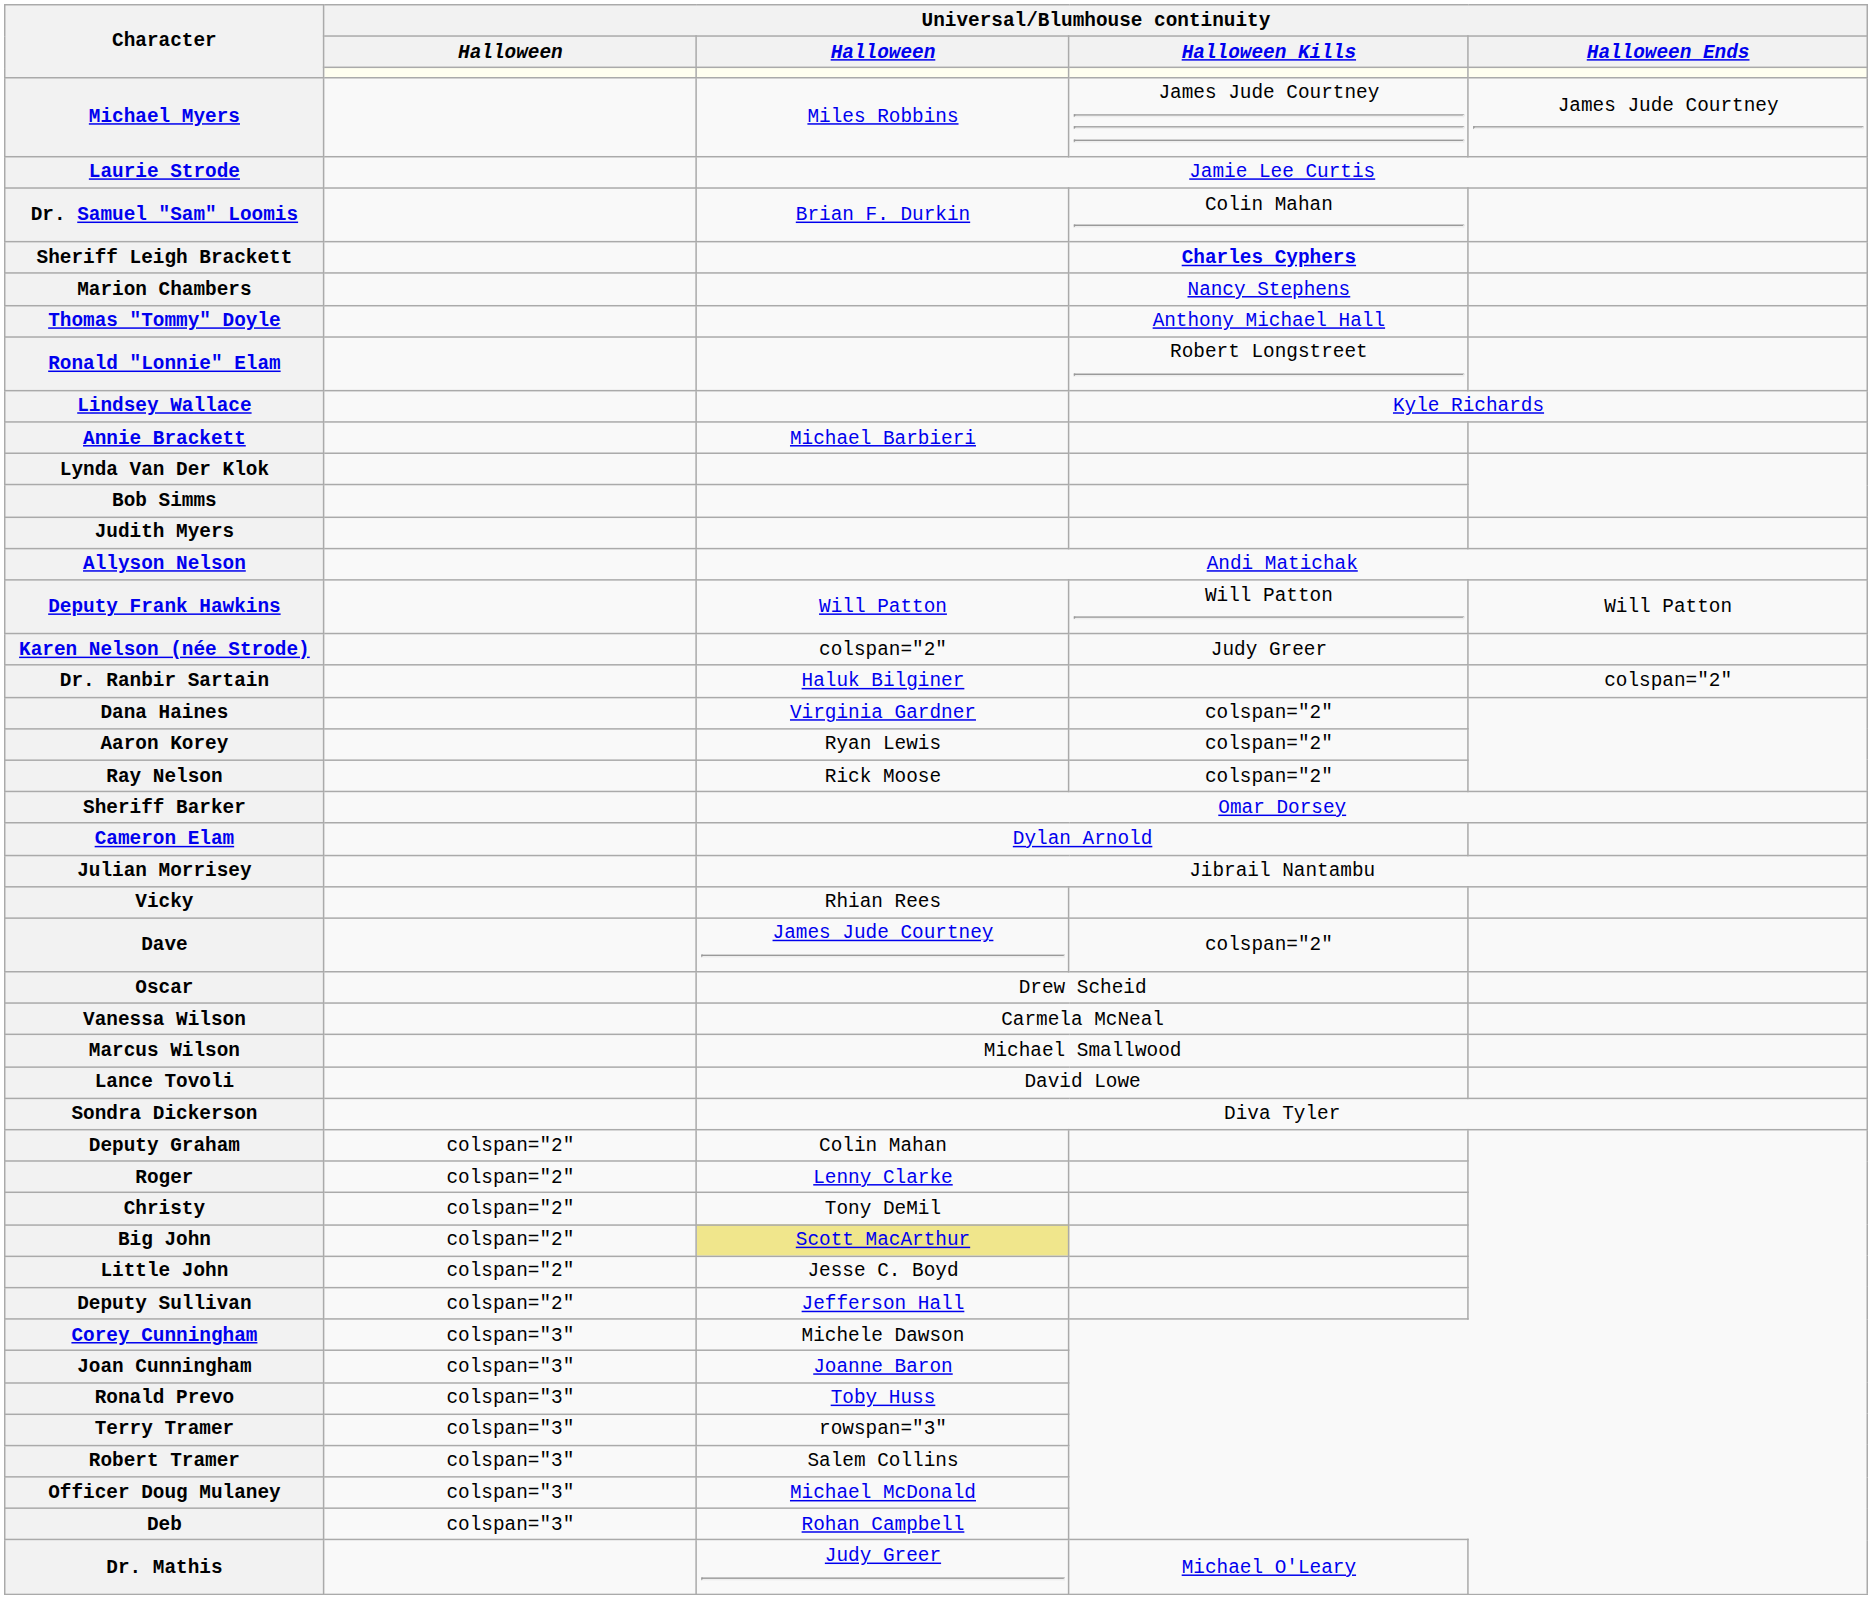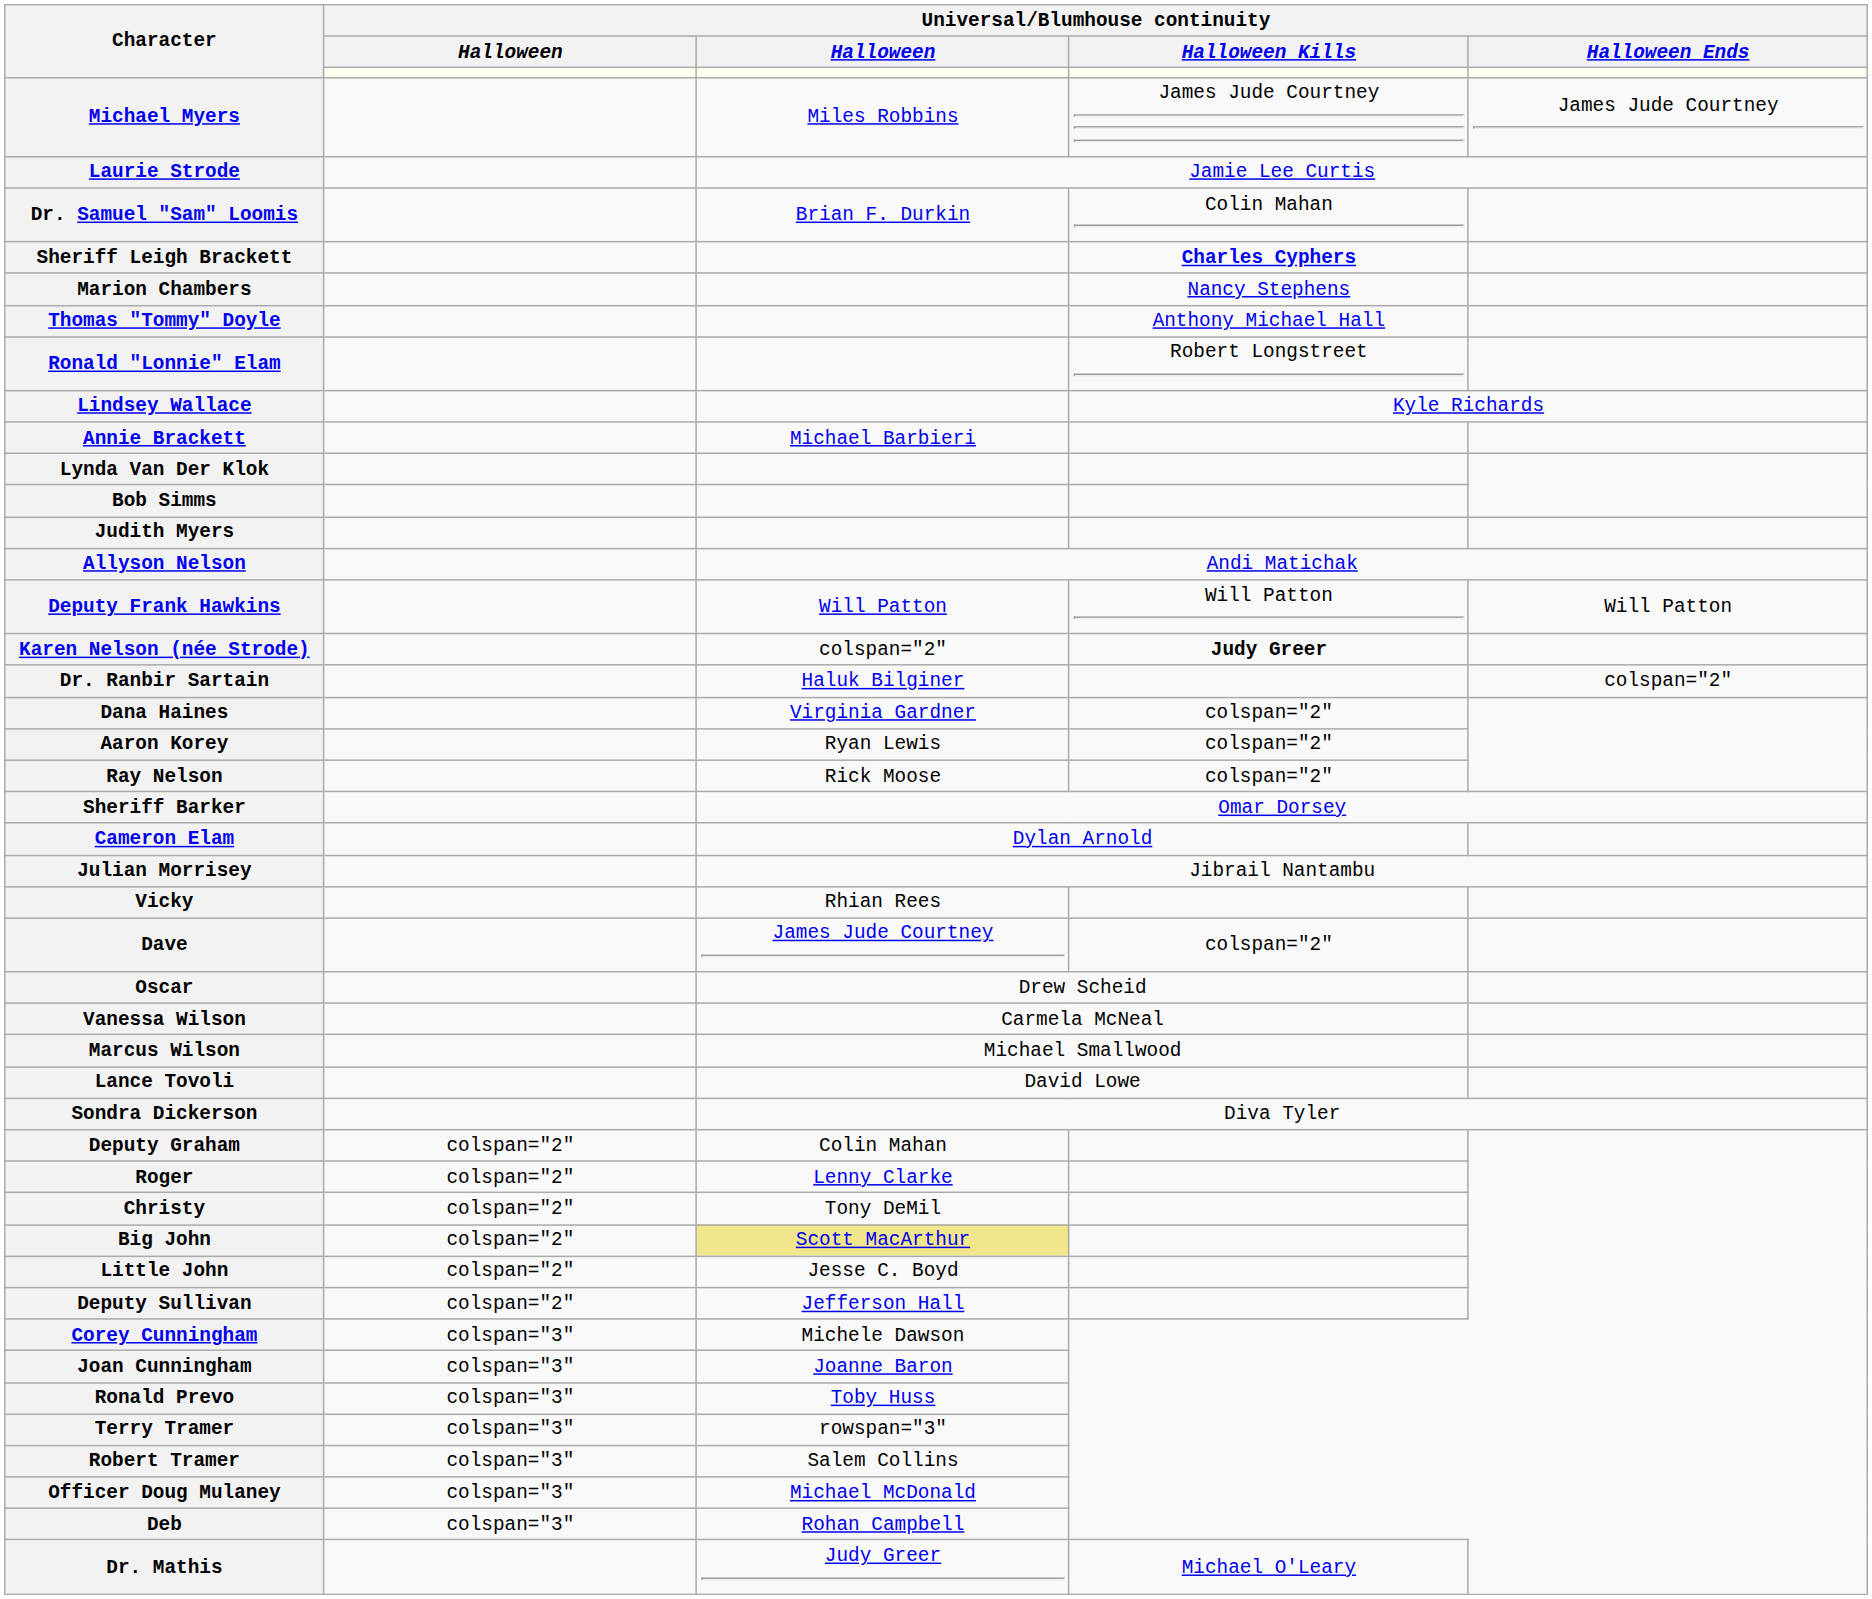(1269, 650) normal -> (1269, 650) bold
